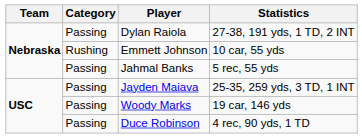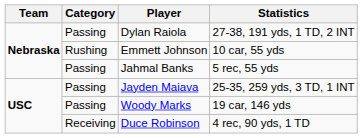(86, 123) Passing -> (90, 123) Receiving
